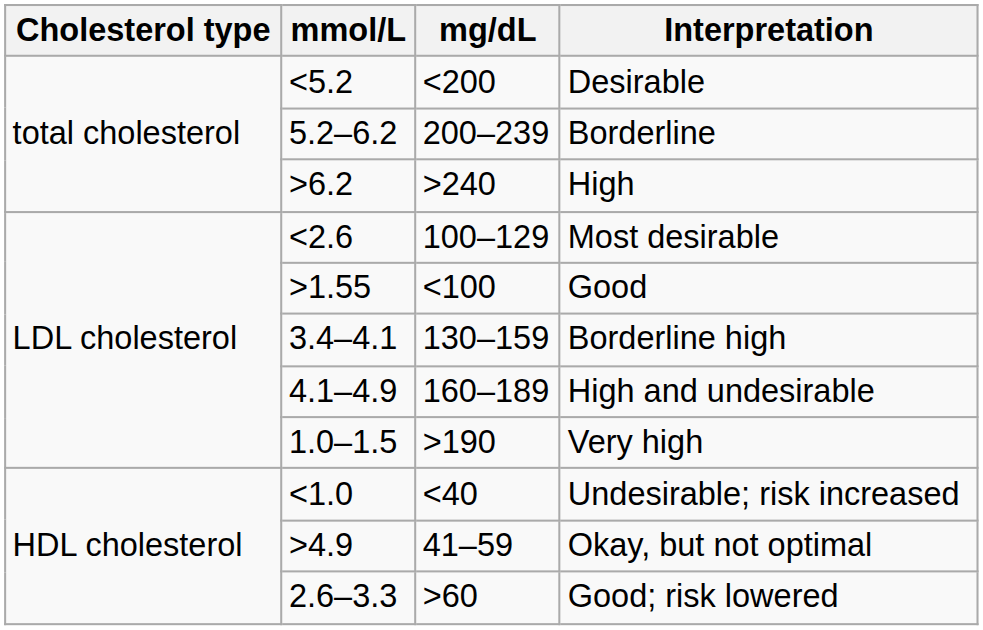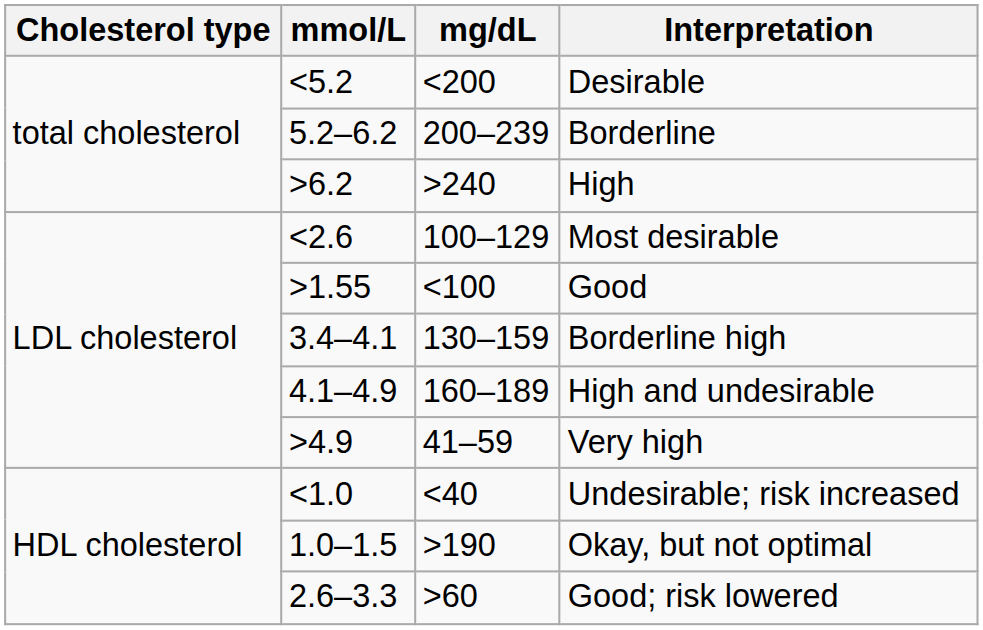(343, 442) 1.0–1.5 -> (321, 442) >4.9
(459, 442) >190 -> (468, 442) 41–59
(321, 545) >4.9 -> (343, 545) 1.0–1.5
(468, 545) 41–59 -> (459, 545) >190
